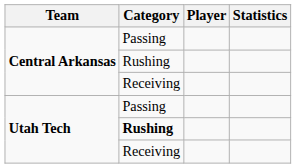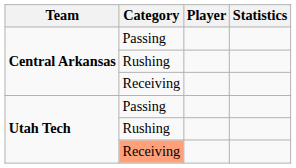(148, 128) bold -> (146, 128) normal
(151, 151) no background -> (151, 151) lightsalmon background
